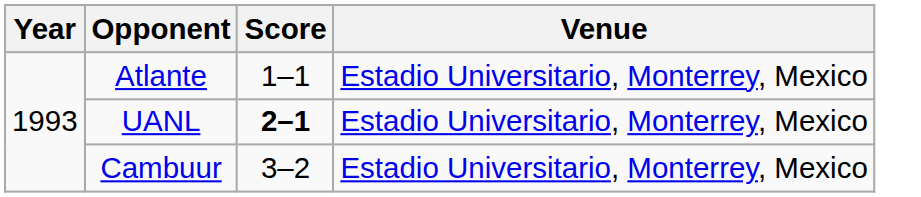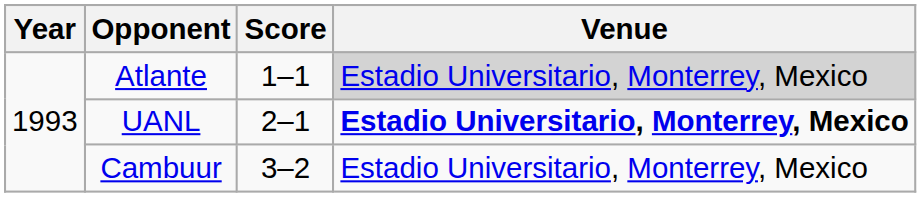(604, 75) no background -> (604, 75) lightgrey background
(286, 122) bold -> (286, 122) normal
(604, 122) normal -> (625, 122) bold
